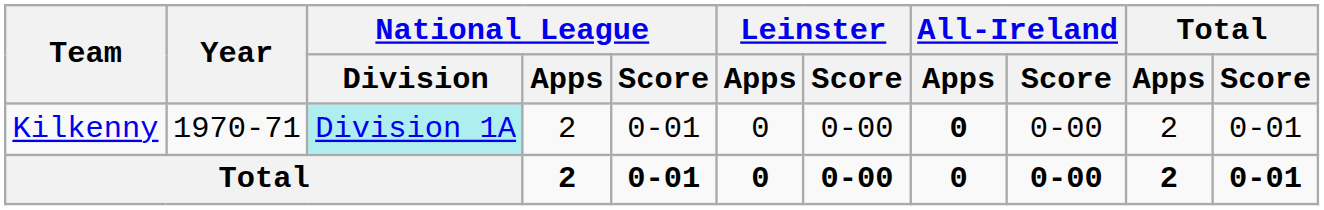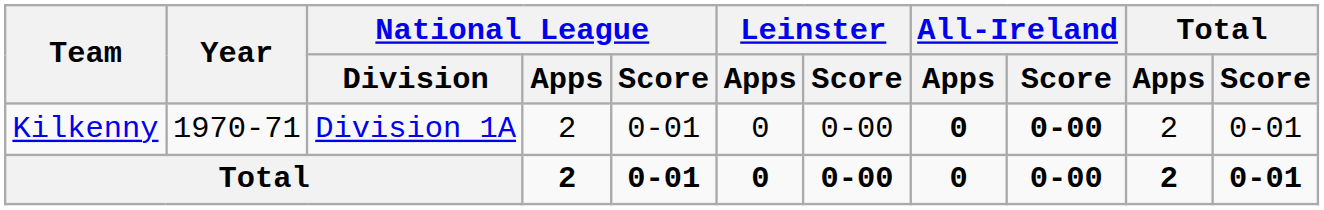(416, 129) paleturquoise background -> (416, 129) no background
(1066, 129) normal -> (1066, 129) bold
